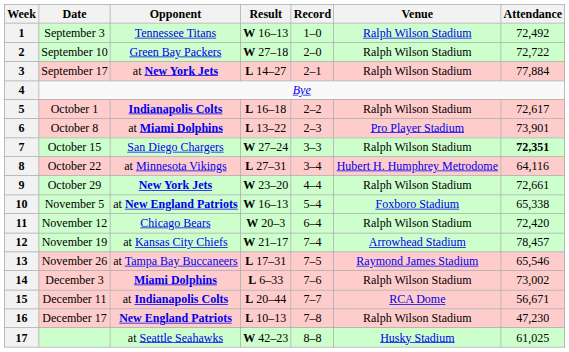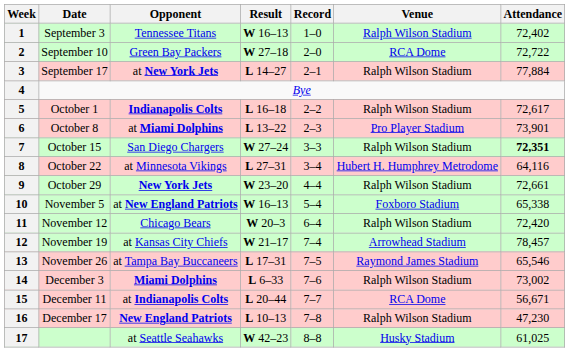(533, 33) 72,492 -> (533, 33) 72,402
(417, 52) Ralph Wilson Stadium -> (417, 52) RCA Dome
